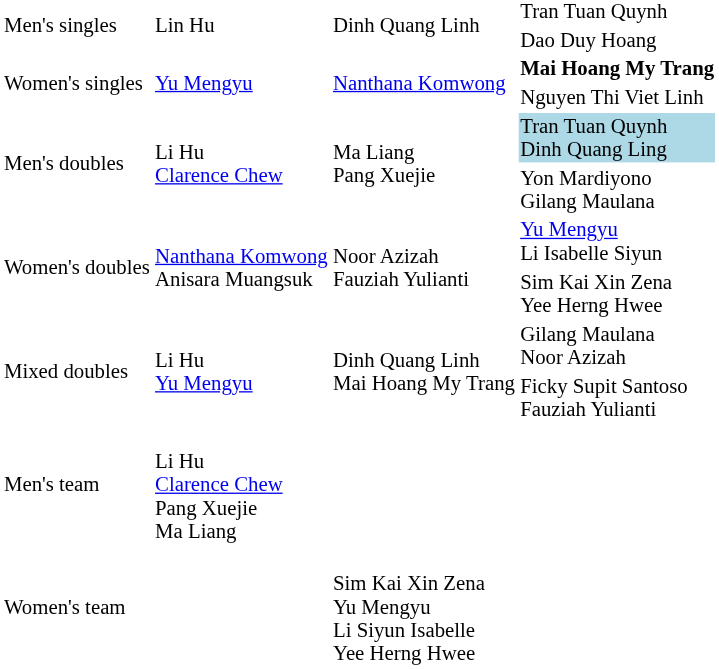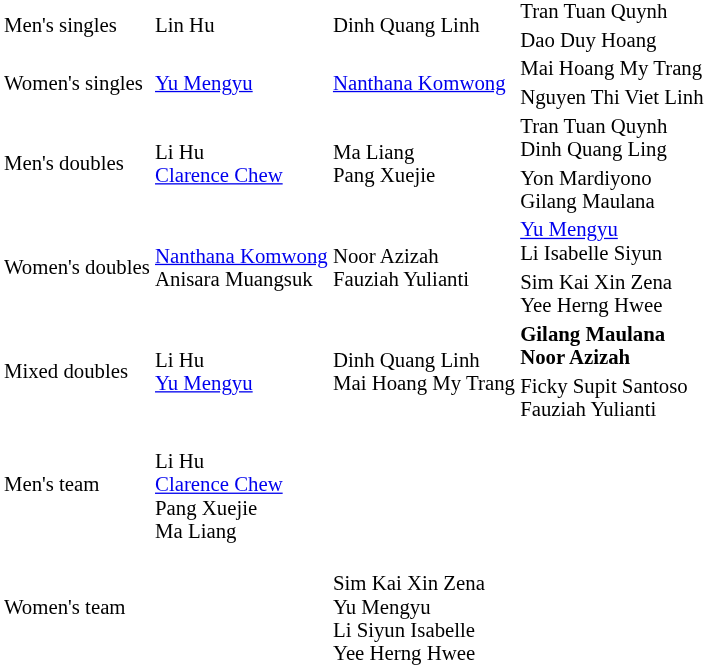(617, 68) bold -> (611, 68) normal
(594, 137) lightblue background -> (594, 137) no background
(587, 345) normal -> (593, 345) bold
